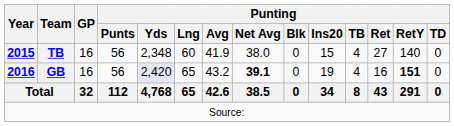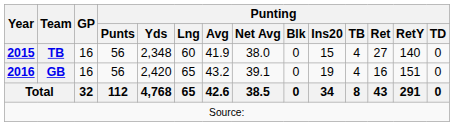(156, 72) lavender background -> (156, 72) no background
(258, 72) bold -> (258, 72) normal
(410, 72) bold -> (410, 72) normal
